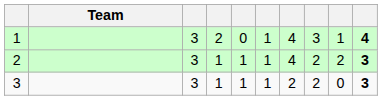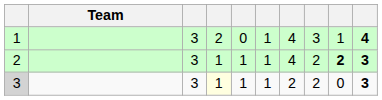(341, 60) normal -> (341, 60) bold
(17, 83) no background -> (17, 83) lightgrey background
(219, 83) no background -> (219, 83) lightyellow background
